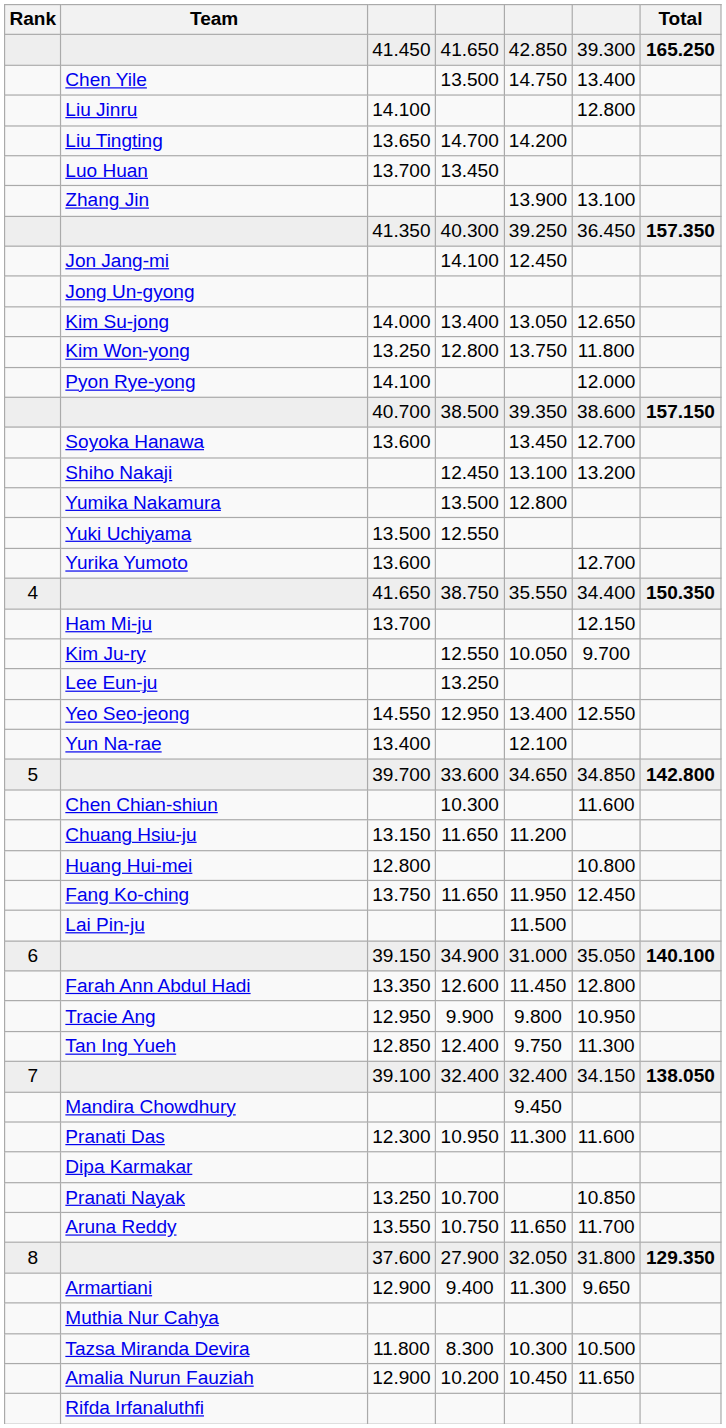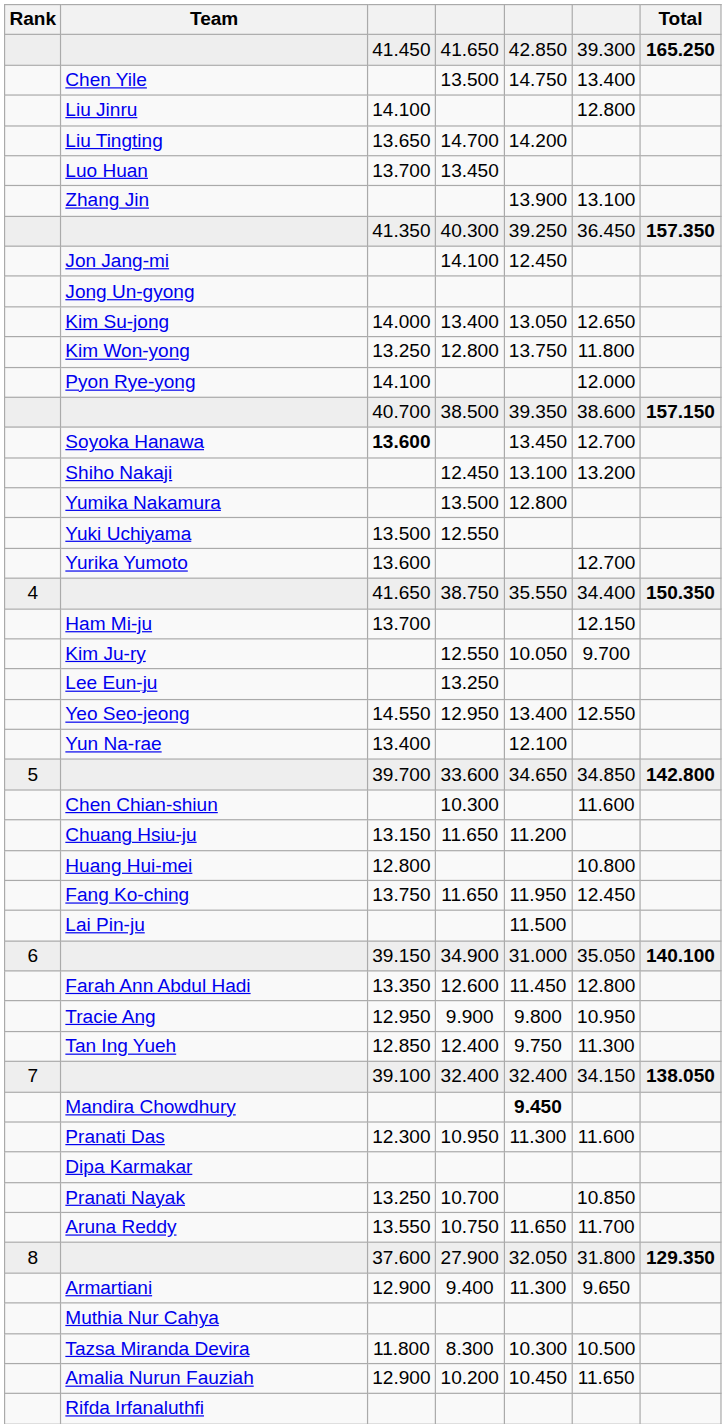(401, 442) normal -> (401, 442) bold
(538, 1106) normal -> (538, 1106) bold
